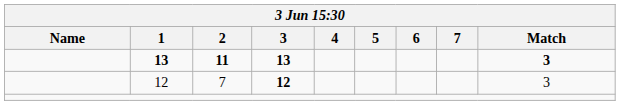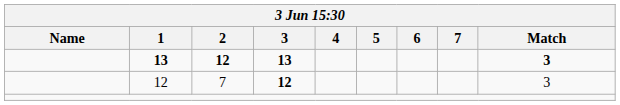(222, 60) 11 -> (223, 60) 12
